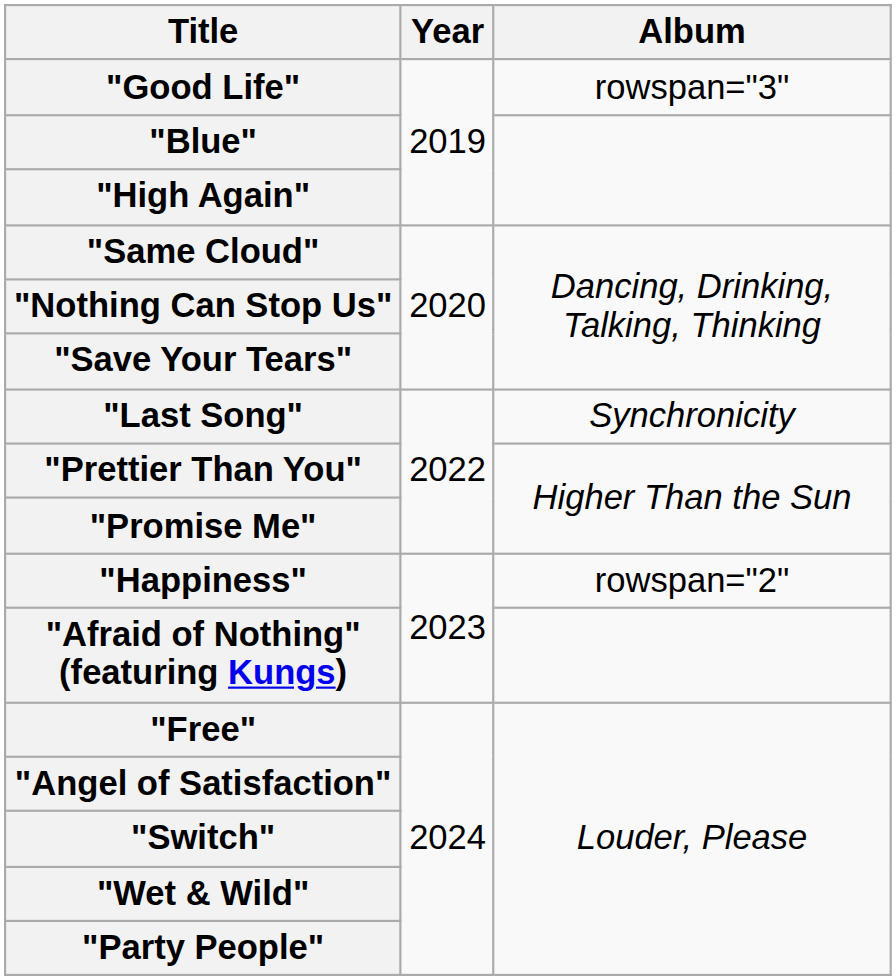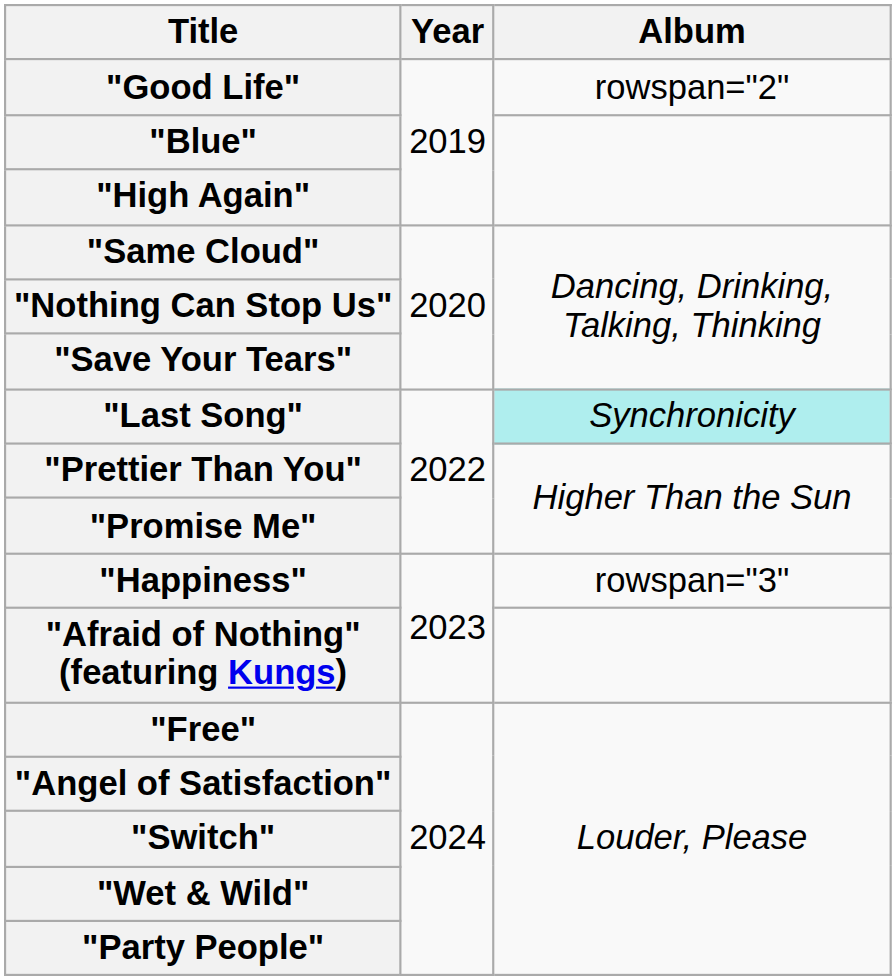(692, 86) rowspan="3" -> (692, 86) rowspan="2"
(692, 415) no background -> (692, 415) paleturquoise background
(692, 580) rowspan="2" -> (692, 580) rowspan="3"
